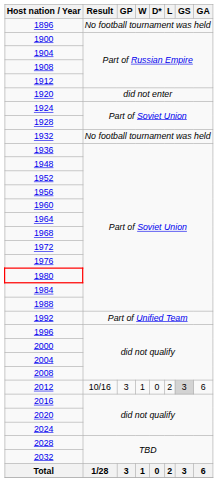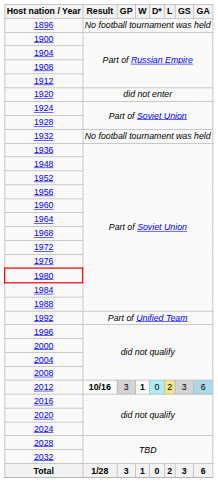(100, 388) normal -> (100, 388) bold
(126, 388) no background -> (126, 388) lightgrey background
(142, 388) normal -> (142, 388) bold
(157, 388) no background -> (157, 388) paleturquoise background
(170, 388) no background -> (170, 388) khaki background
(203, 388) no background -> (203, 388) lightblue background
